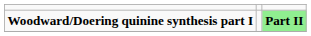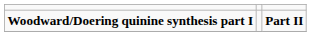(284, 20) lightgreen background -> (284, 20) no background
